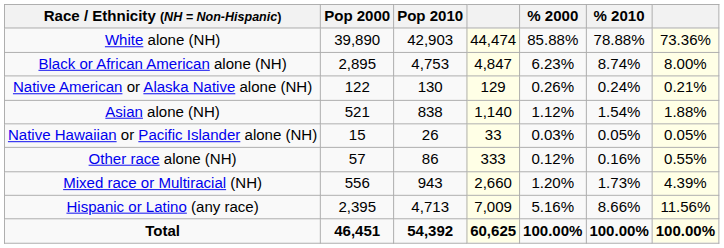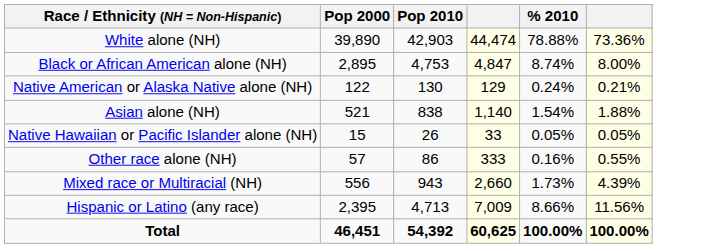- column: (553, 16)
